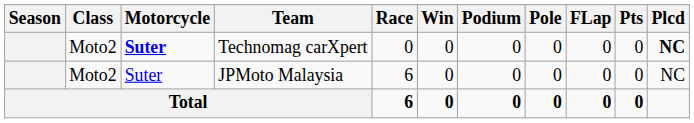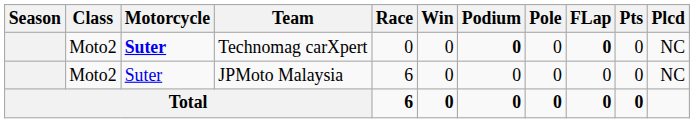(517, 46) normal -> (517, 46) bold
(607, 46) normal -> (607, 46) bold
(672, 46) bold -> (673, 46) normal
